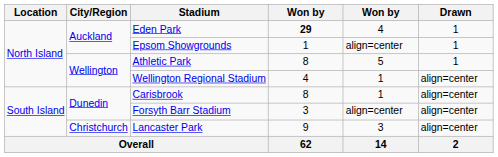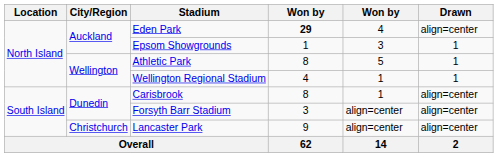(456, 29) 1 -> (449, 29) align=center
(374, 45) align=center -> (381, 45) 3
(449, 78) align=center -> (456, 78) 1
(381, 128) 3 -> (374, 128) align=center
